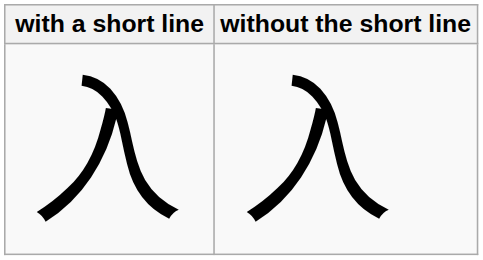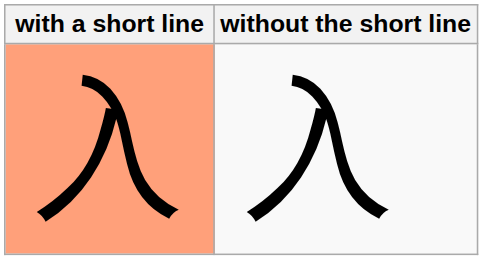(110, 148) no background -> (110, 148) lightsalmon background
